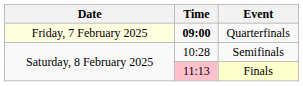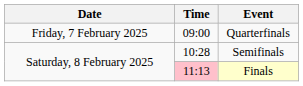(90, 33) lightyellow background -> (90, 33) no background
(196, 33) bold -> (196, 33) normal
